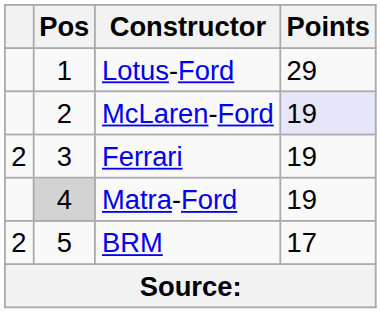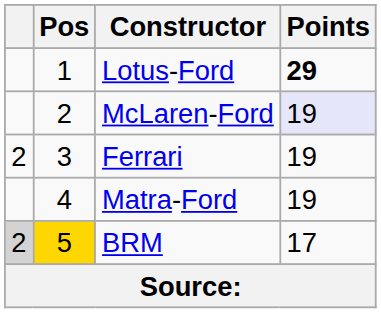(302, 70) normal -> (302, 70) bold
(64, 200) lightgrey background -> (64, 200) no background
(19, 243) no background -> (19, 243) lightgrey background
(64, 243) no background -> (64, 243) gold background
